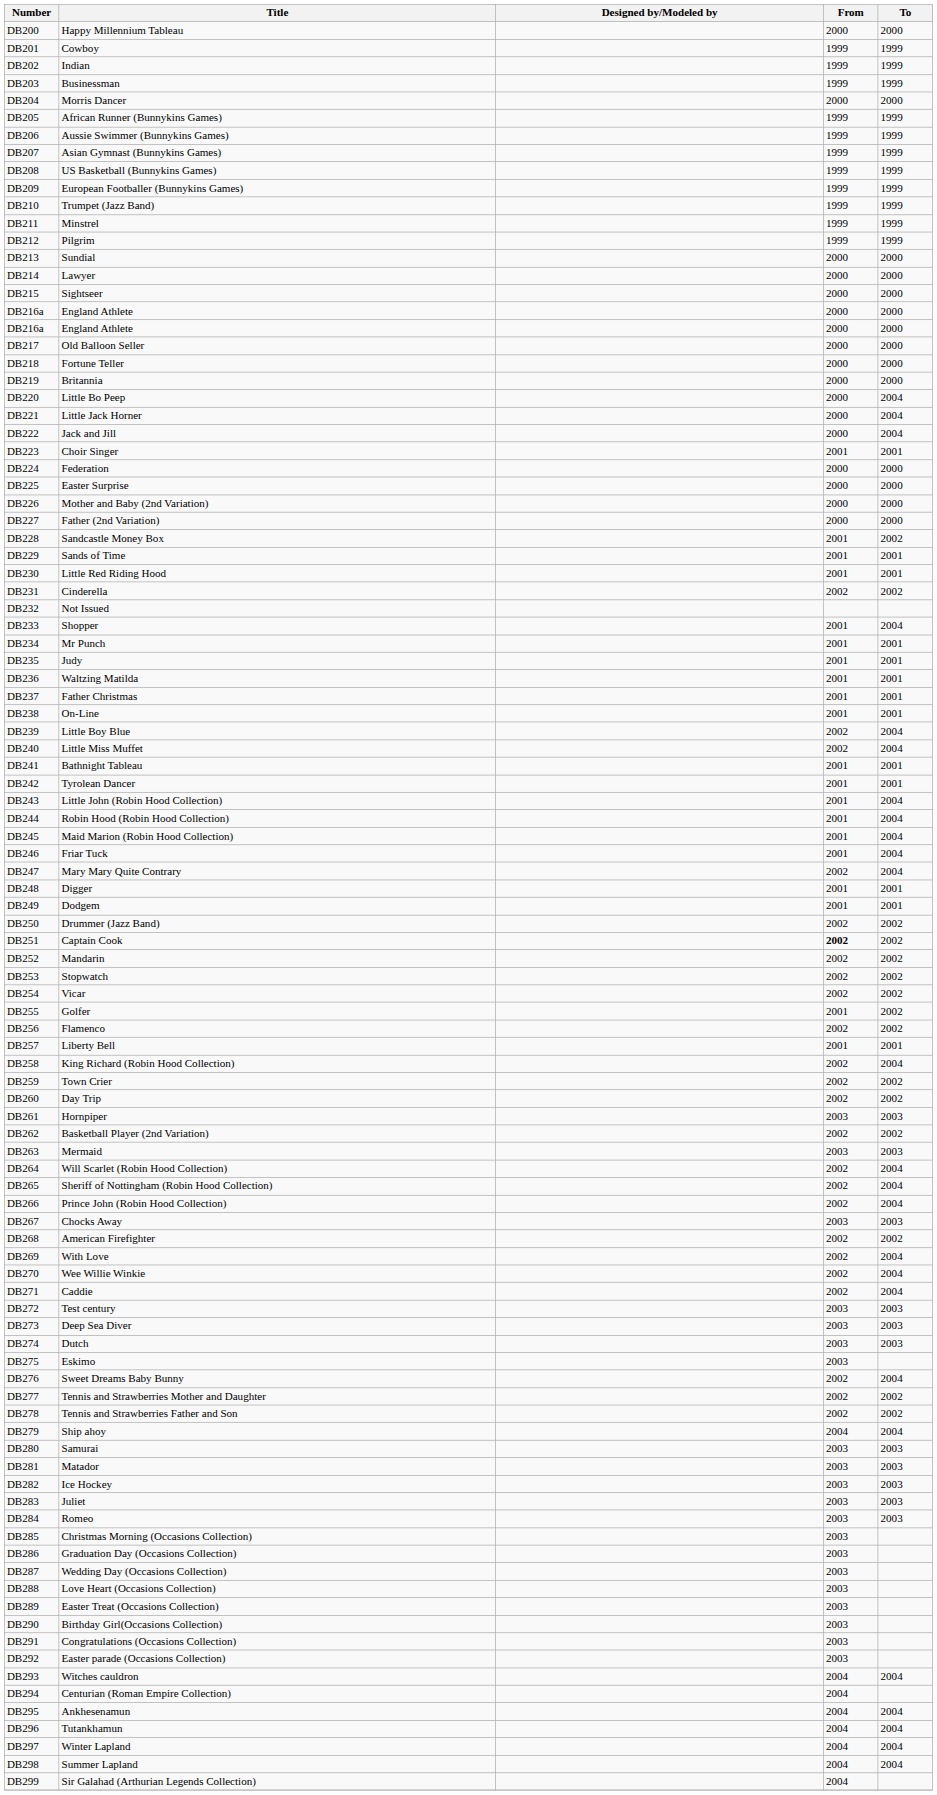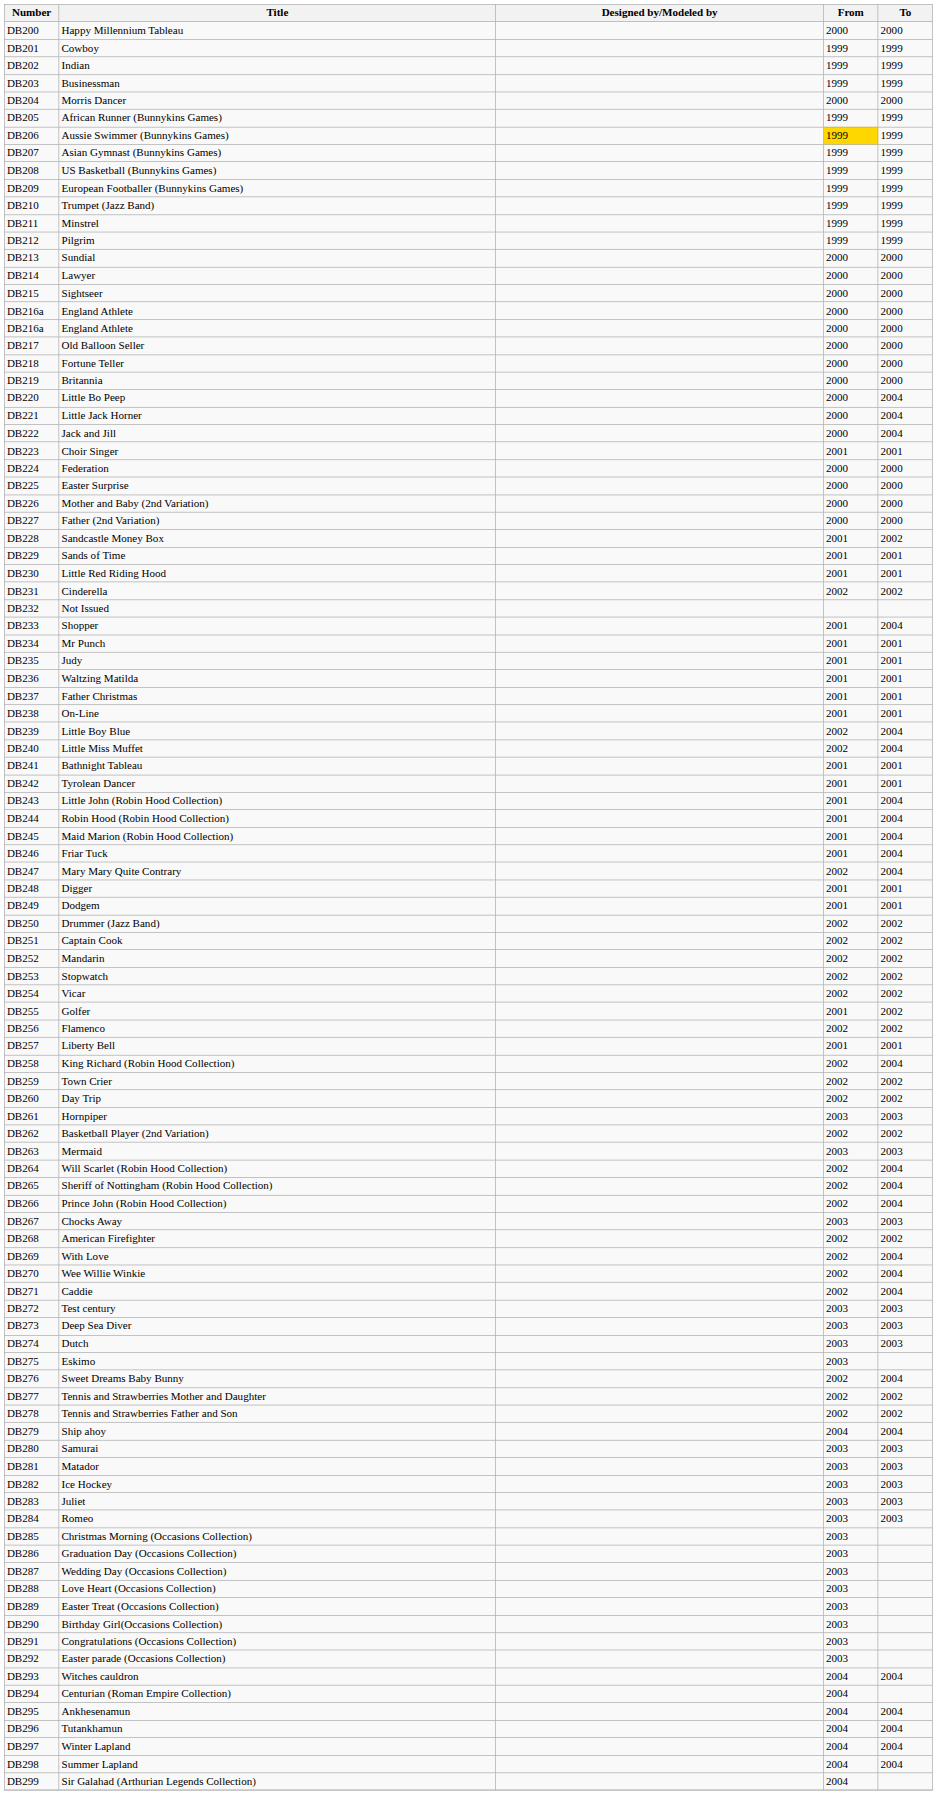(837, 135) no background -> (837, 135) gold background
(837, 941) bold -> (837, 941) normal
